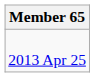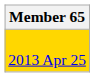(47, 59) no background -> (47, 59) gold background
